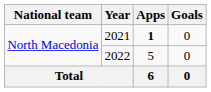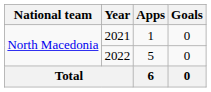(151, 35) bold -> (151, 35) normal
